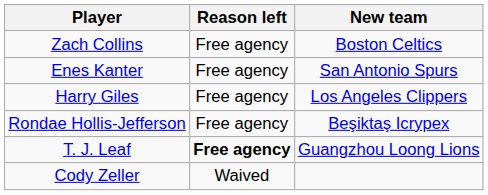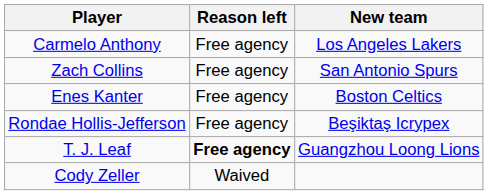+ row: (97, 44)
(389, 44) Boston Celtics -> (389, 70) San Antonio Spurs
(389, 70) San Antonio Spurs -> (389, 96) Boston Celtics
- row: (97, 96)
